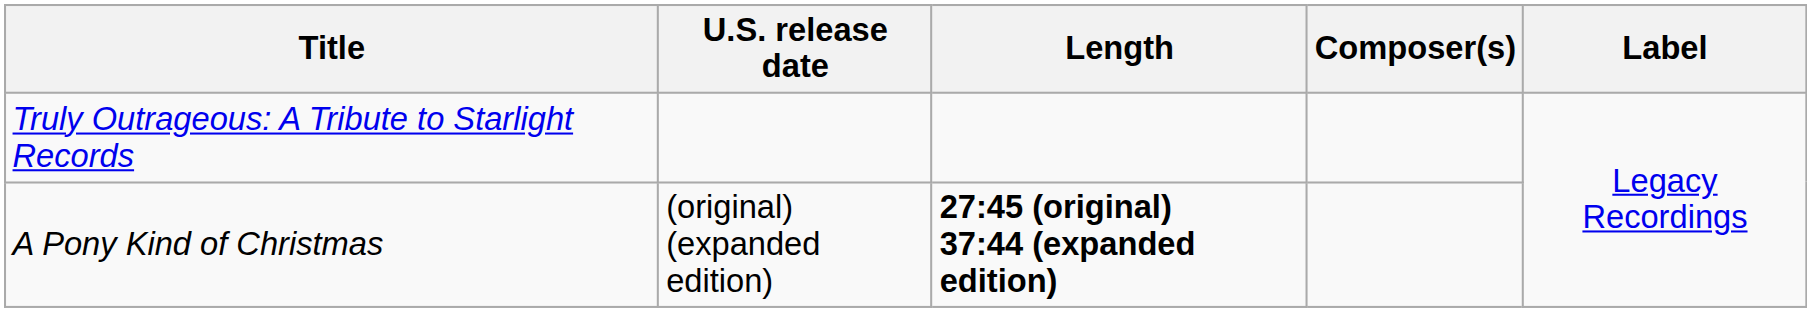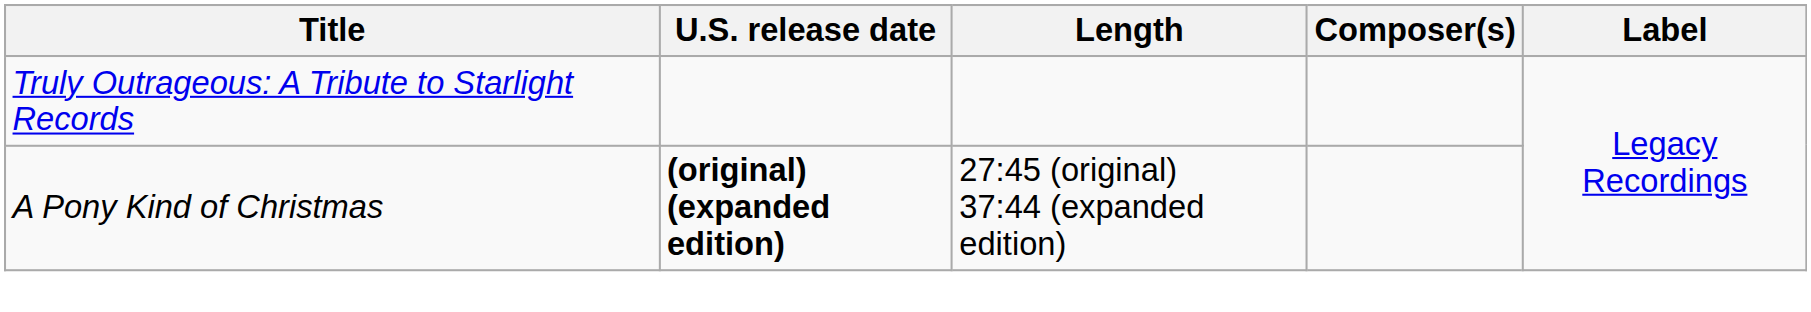(743, 244) normal -> (749, 207) bold
(1068, 244) bold -> (1082, 207) normal
